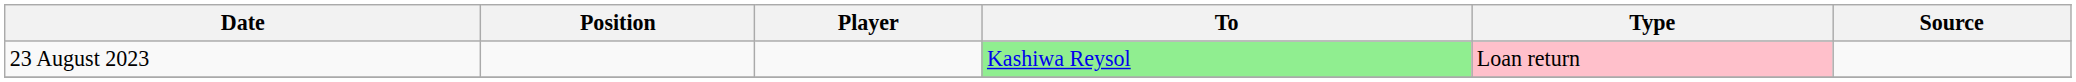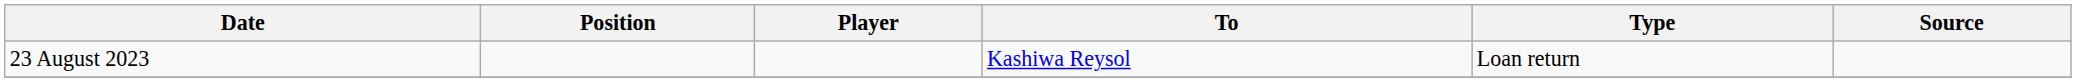(1059, 59) lightgreen background -> (1059, 59) no background
(1528, 59) pink background -> (1528, 59) no background
